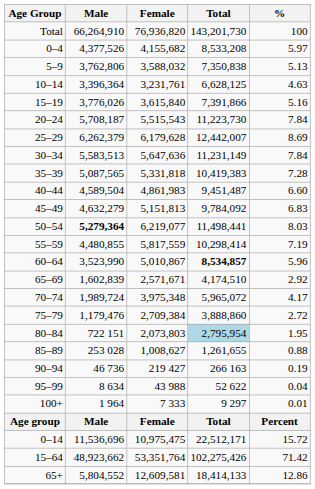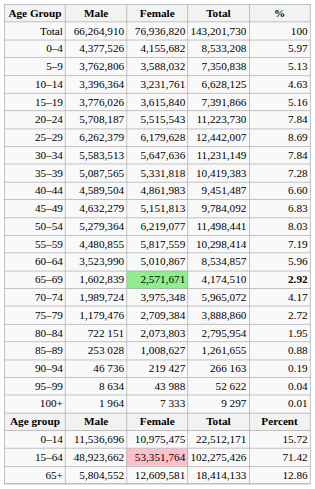(102, 226) bold -> (102, 226) normal
(224, 262) bold -> (224, 262) normal
(163, 279) no background -> (163, 279) lightgreen background
(298, 279) normal -> (298, 279) bold
(224, 333) lightblue background -> (224, 333) no background
(160, 457) no background -> (160, 457) pink background
